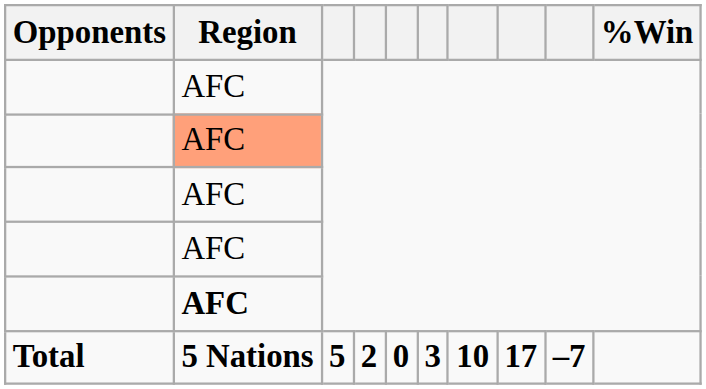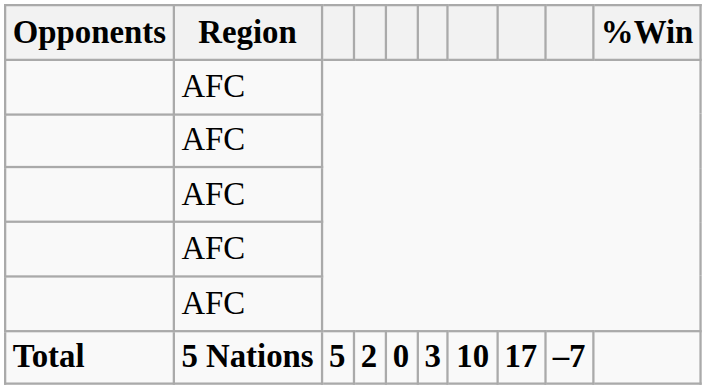(213, 140) lightsalmon background -> (213, 140) no background
(215, 302) bold -> (213, 302) normal
